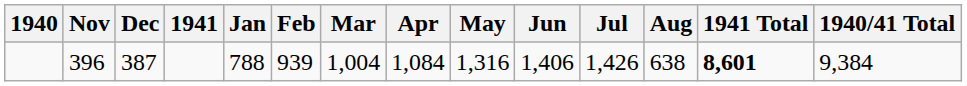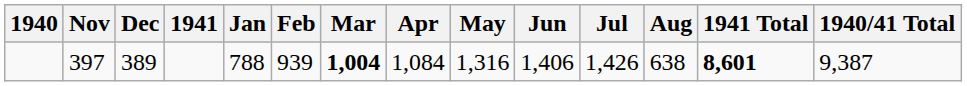(87, 61) 396 -> (87, 61) 397
(139, 61) 387 -> (139, 61) 389
(353, 61) normal -> (353, 61) bold
(846, 61) 9,384 -> (846, 61) 9,387
